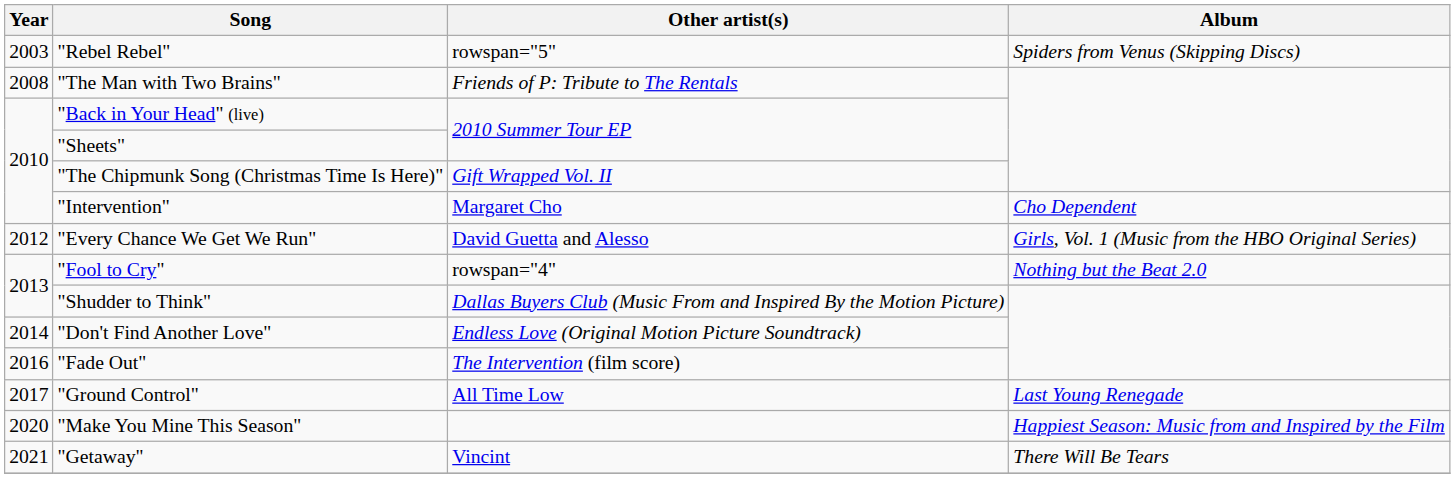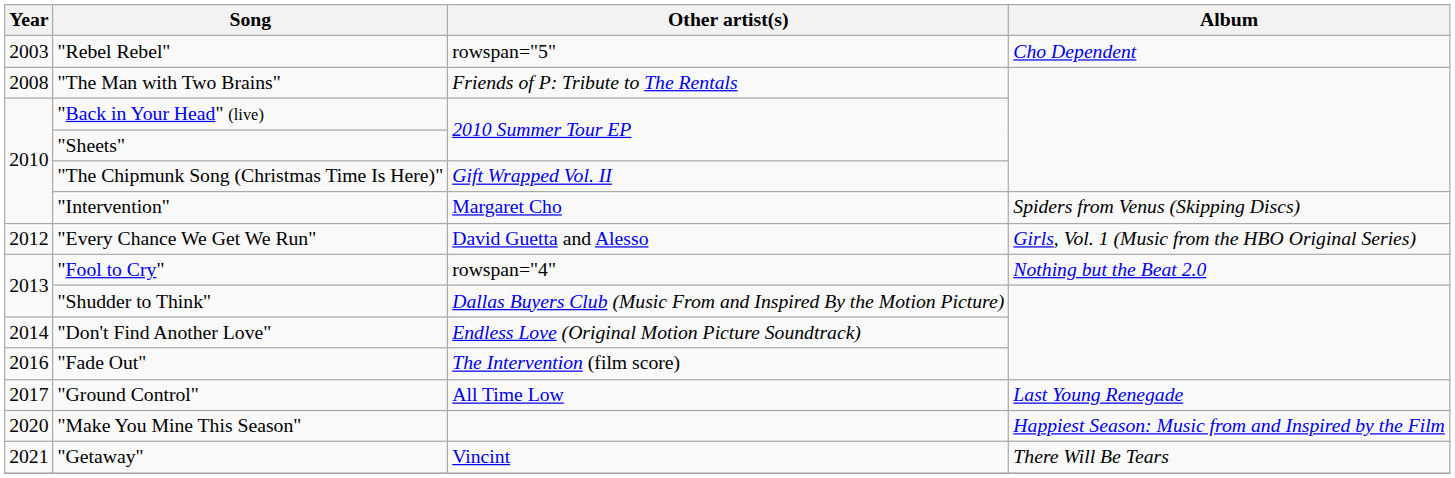(1157, 51) Spiders from Venus (Skipping Discs) -> (1075, 51) Cho Dependent
(1075, 207) Cho Dependent -> (1157, 207) Spiders from Venus (Skipping Discs)
